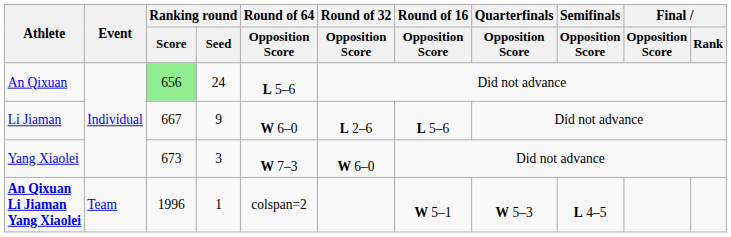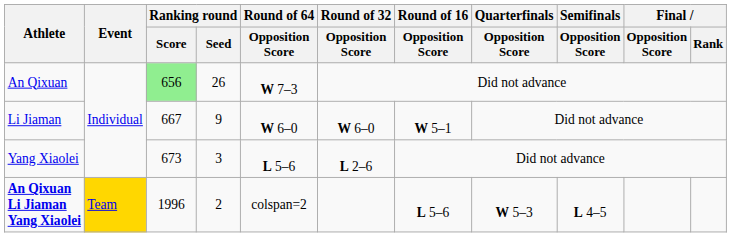(219, 82) 24 -> (219, 82) 26
(279, 90) L 5–6 -> (279, 90) W 7–3
(356, 128) L 2–6 -> (356, 128) W 6–0
(433, 128) L 5–6 -> (433, 128) W 5–1
(279, 167) W 7–3 -> (279, 167) L 5–6
(356, 167) W 6–0 -> (356, 167) L 2–6
(102, 205) no background -> (102, 205) gold background
(219, 205) 1 -> (219, 205) 2
(433, 213) W 5–1 -> (433, 213) L 5–6
